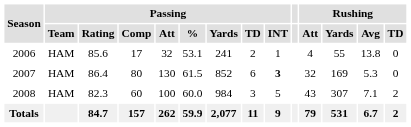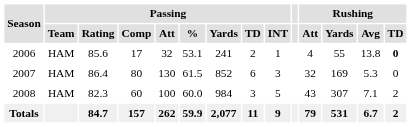(396, 53) normal -> (396, 53) bold
(278, 73) bold -> (278, 73) normal
